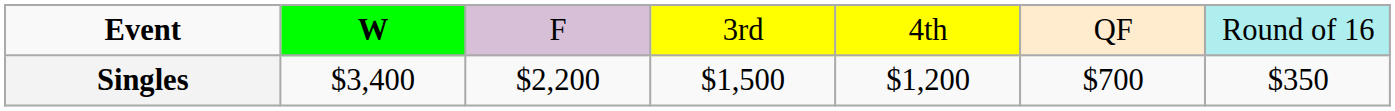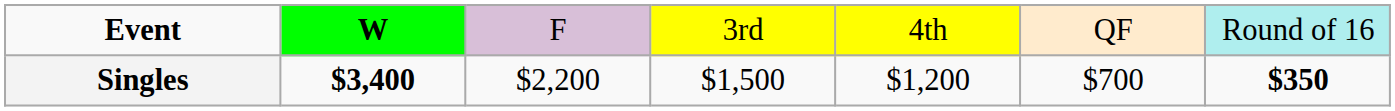(373, 80) normal -> (373, 80) bold
(1298, 80) normal -> (1298, 80) bold
